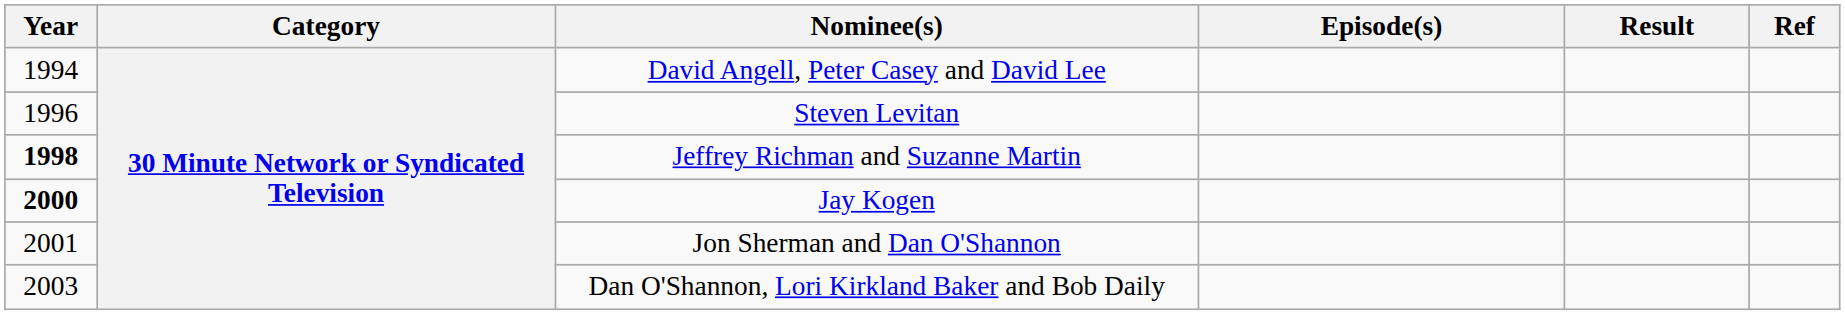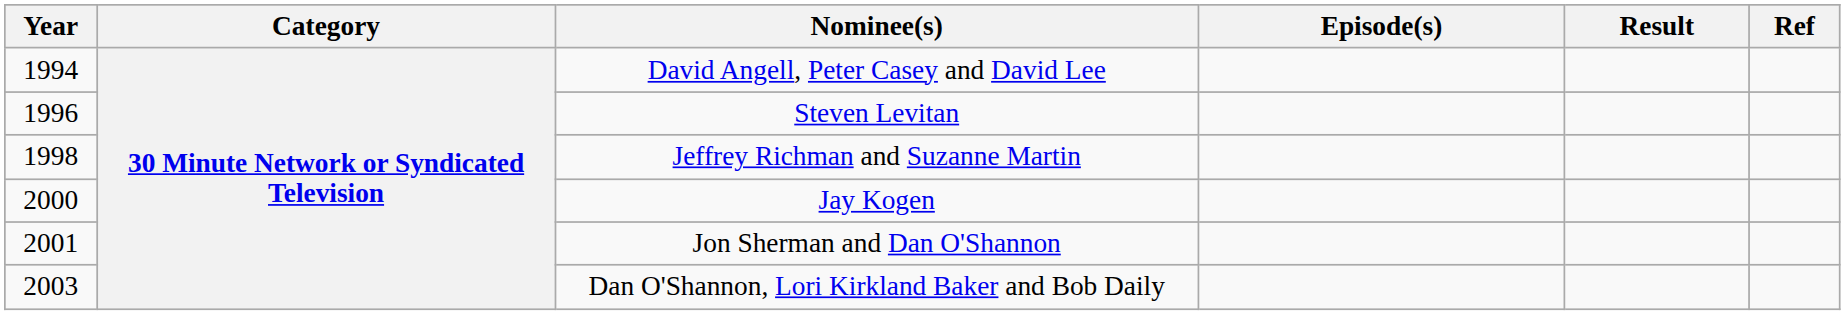(51, 156) bold -> (51, 156) normal
(51, 199) bold -> (51, 199) normal
